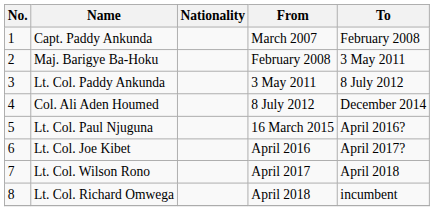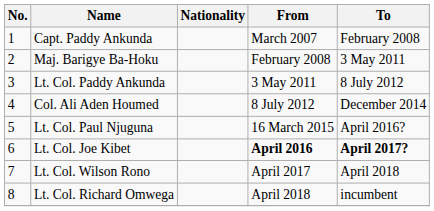(281, 150) normal -> (282, 150) bold
(373, 150) normal -> (374, 150) bold
